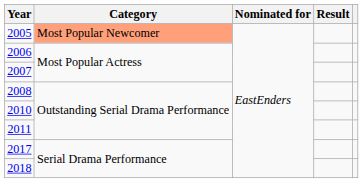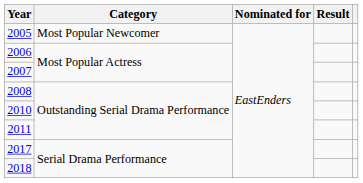(98, 33) lightsalmon background -> (98, 33) no background
